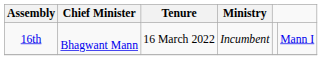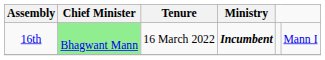(99, 45) no background -> (99, 45) lightgreen background
(245, 38) normal -> (246, 38) bold
